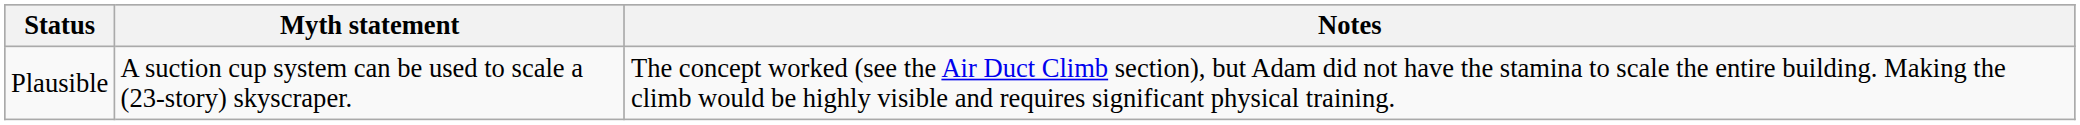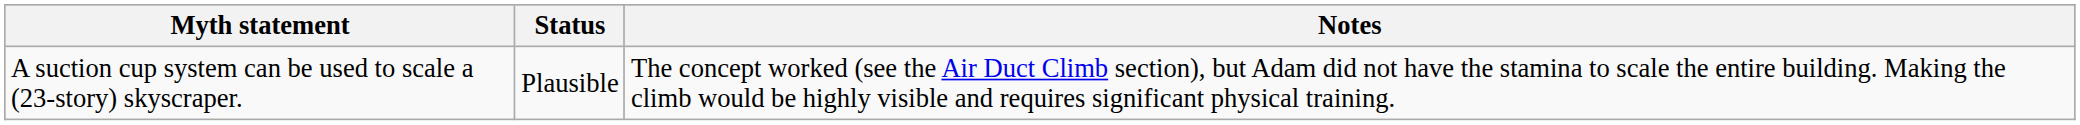columns swapped: (370, 25) <-> (60, 25)
